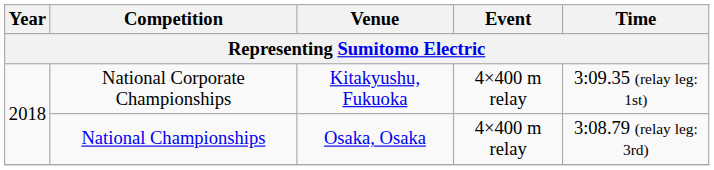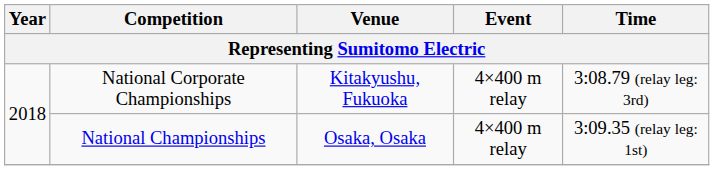(636, 88) 3:09.35 (relay leg: 1st) -> (636, 88) 3:08.79 (relay leg: 3rd)
(636, 138) 3:08.79 (relay leg: 3rd) -> (636, 138) 3:09.35 (relay leg: 1st)
